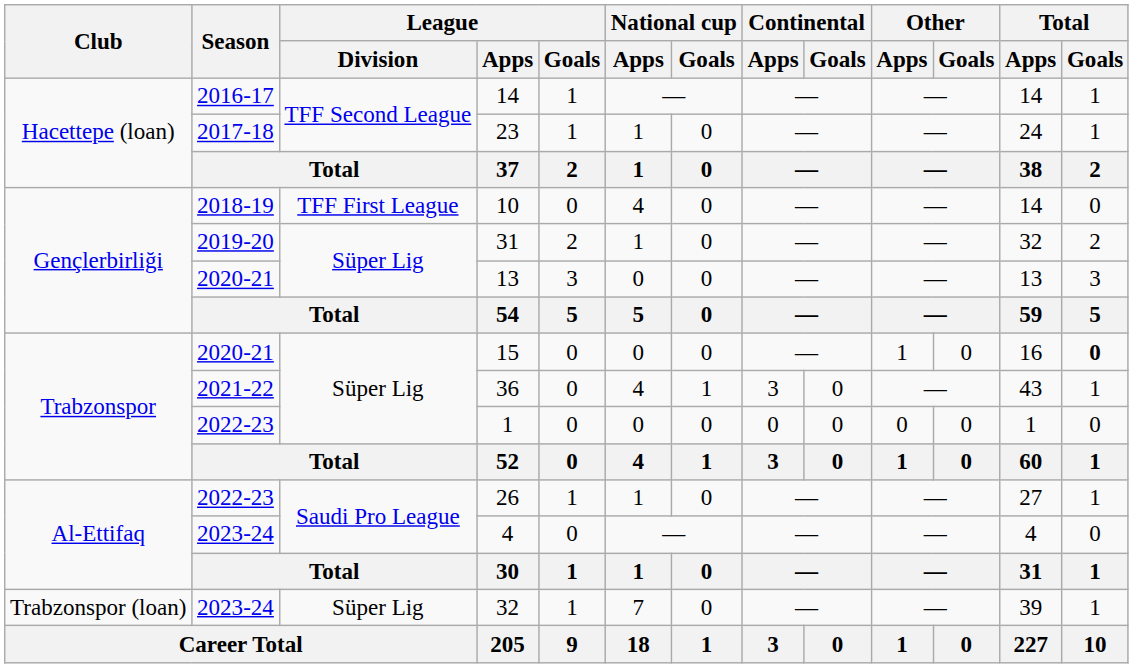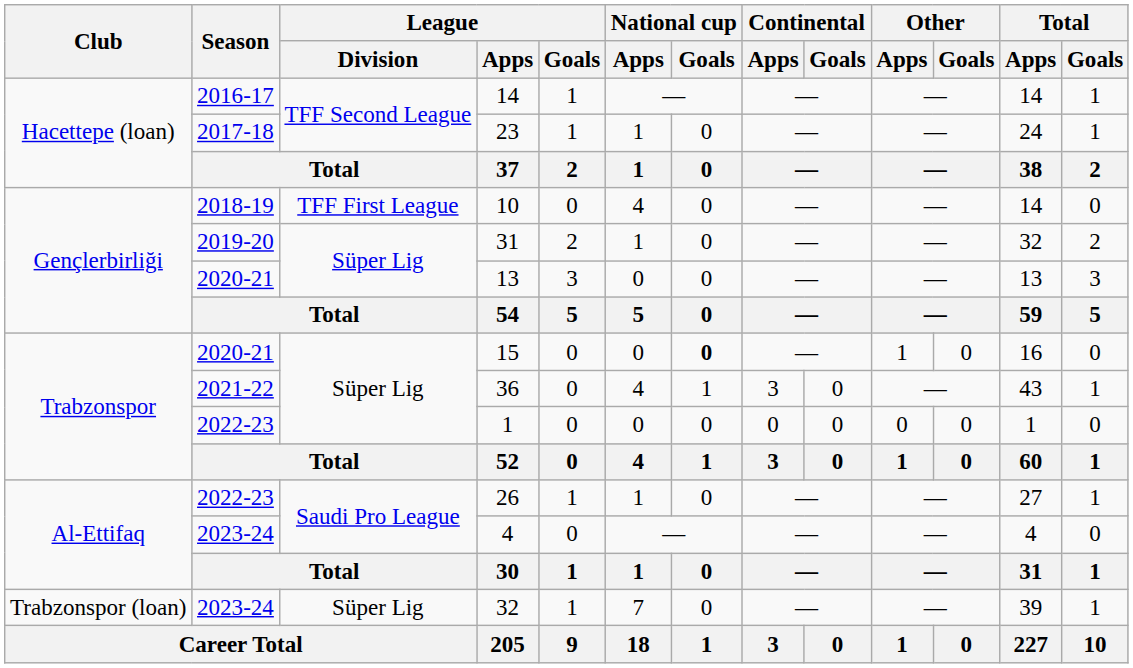(707, 351) normal -> (707, 351) bold
(1095, 351) bold -> (1095, 351) normal
